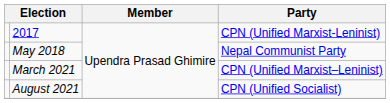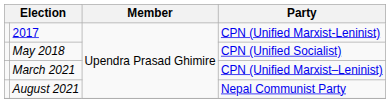(283, 51) Nepal Communist Party -> (281, 51) CPN (Unified Socialist)
(281, 88) CPN (Unified Socialist) -> (283, 88) Nepal Communist Party
